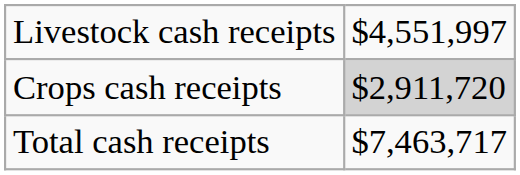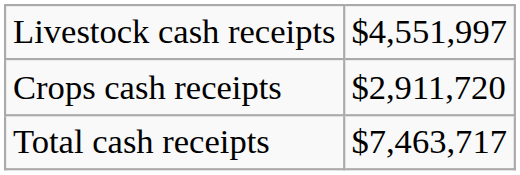(429, 86) lightgrey background -> (429, 86) no background
